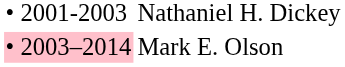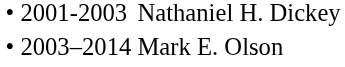(68, 47) pink background -> (68, 47) no background
